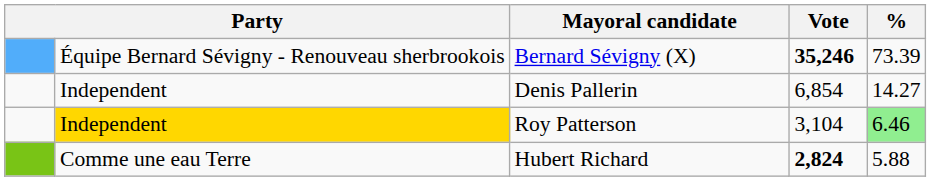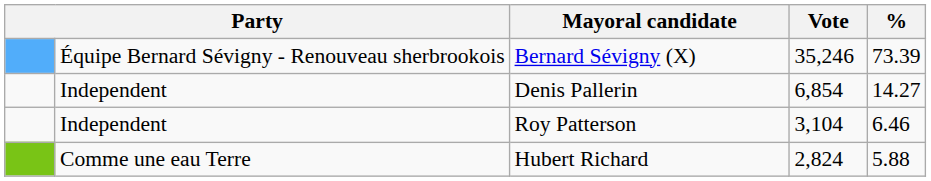(824, 55) bold -> (824, 55) normal
(113, 124) gold background -> (113, 124) no background
(891, 124) lightgreen background -> (891, 124) no background
(819, 158) bold -> (819, 158) normal
